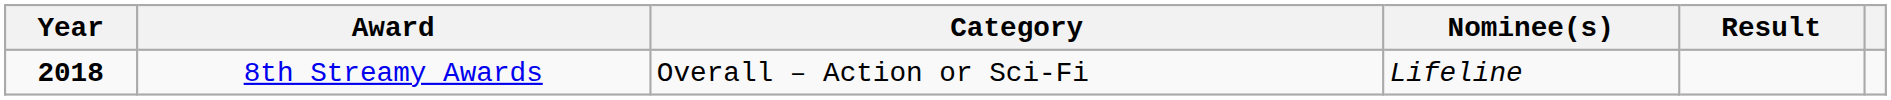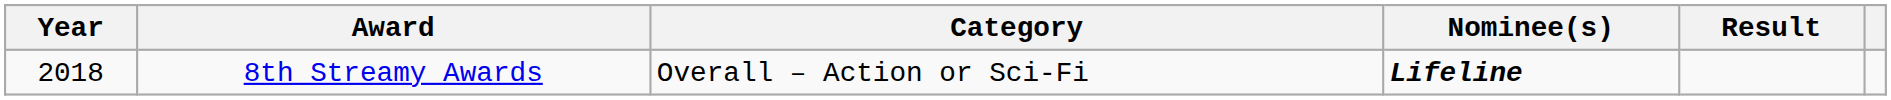(71, 73) bold -> (71, 73) normal
(1456, 73) normal -> (1456, 73) bold
